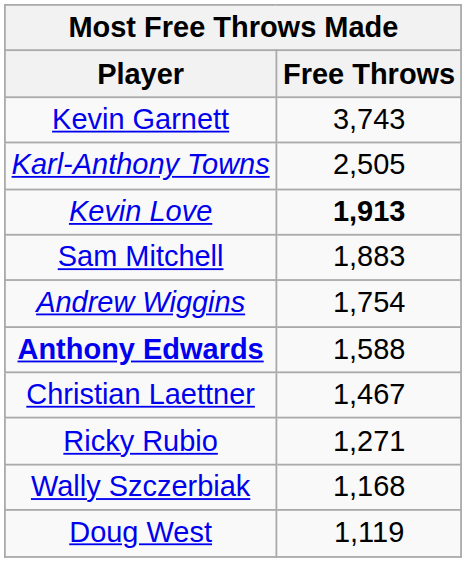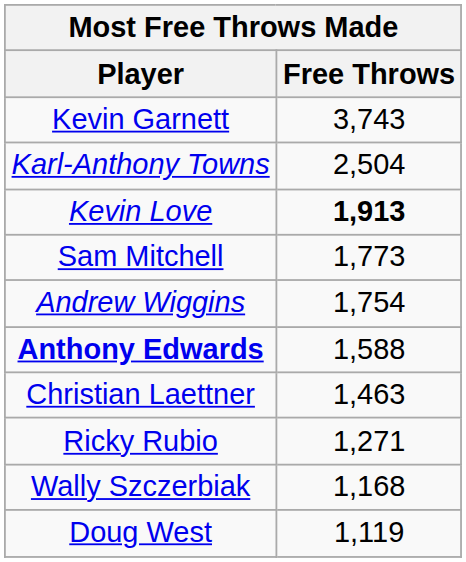(369, 165) 2,505 -> (369, 165) 2,504
(369, 257) 1,883 -> (369, 257) 1,773
(369, 394) 1,467 -> (369, 394) 1,463
